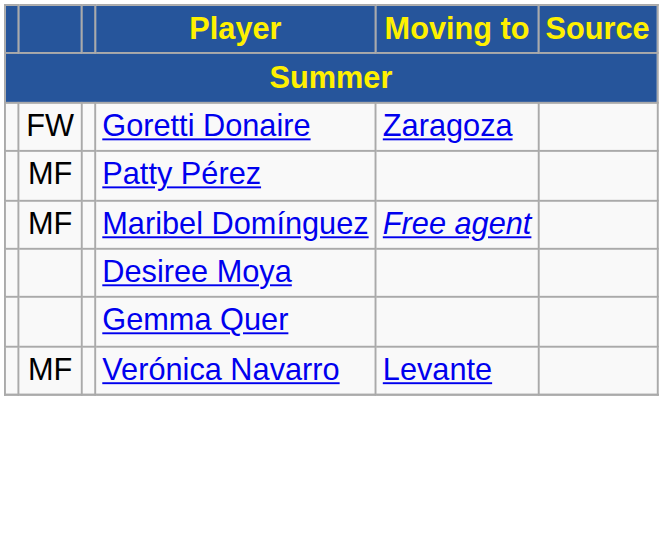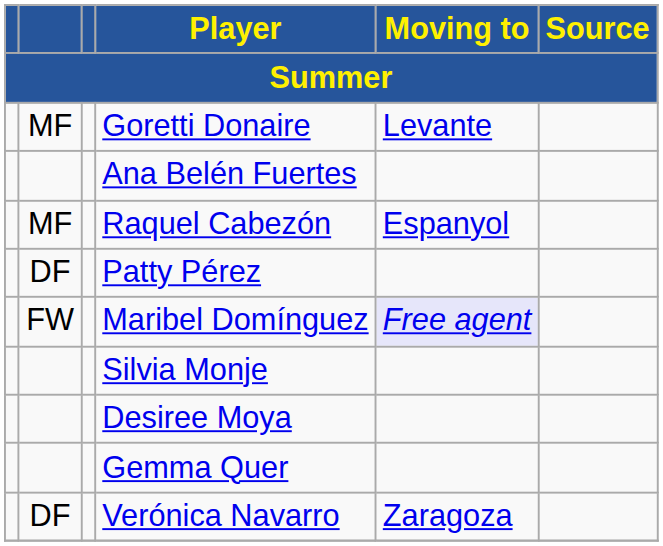(50, 126) FW -> (50, 126) MF
(448, 126) Zaragoza -> (437, 126) Levante
+ row: (230, 175)
+ row: (217, 223)
(50, 175) MF -> (50, 272) DF
(50, 223) MF -> (50, 321) FW
(457, 223) no background -> (457, 321) lavender background
+ row: (185, 369)
(50, 369) MF -> (50, 516) DF
(437, 369) Levante -> (448, 516) Zaragoza
